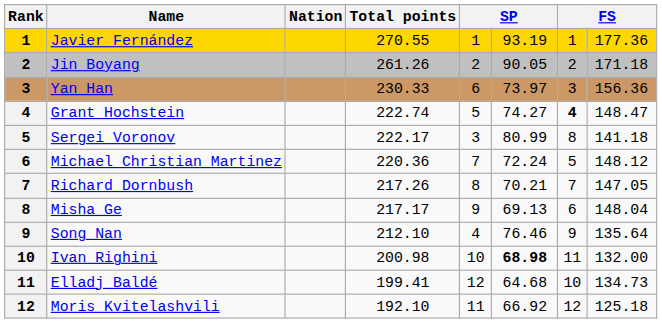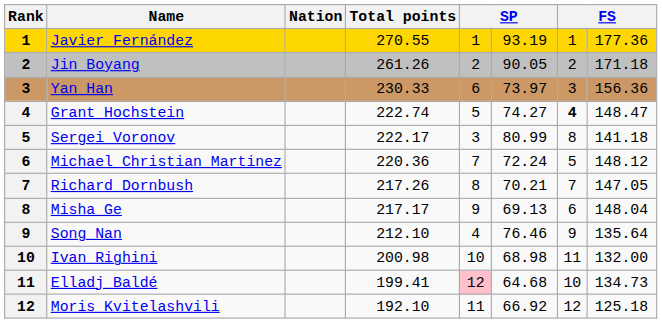(525, 258) bold -> (525, 258) normal
(476, 282) no background -> (476, 282) pink background
